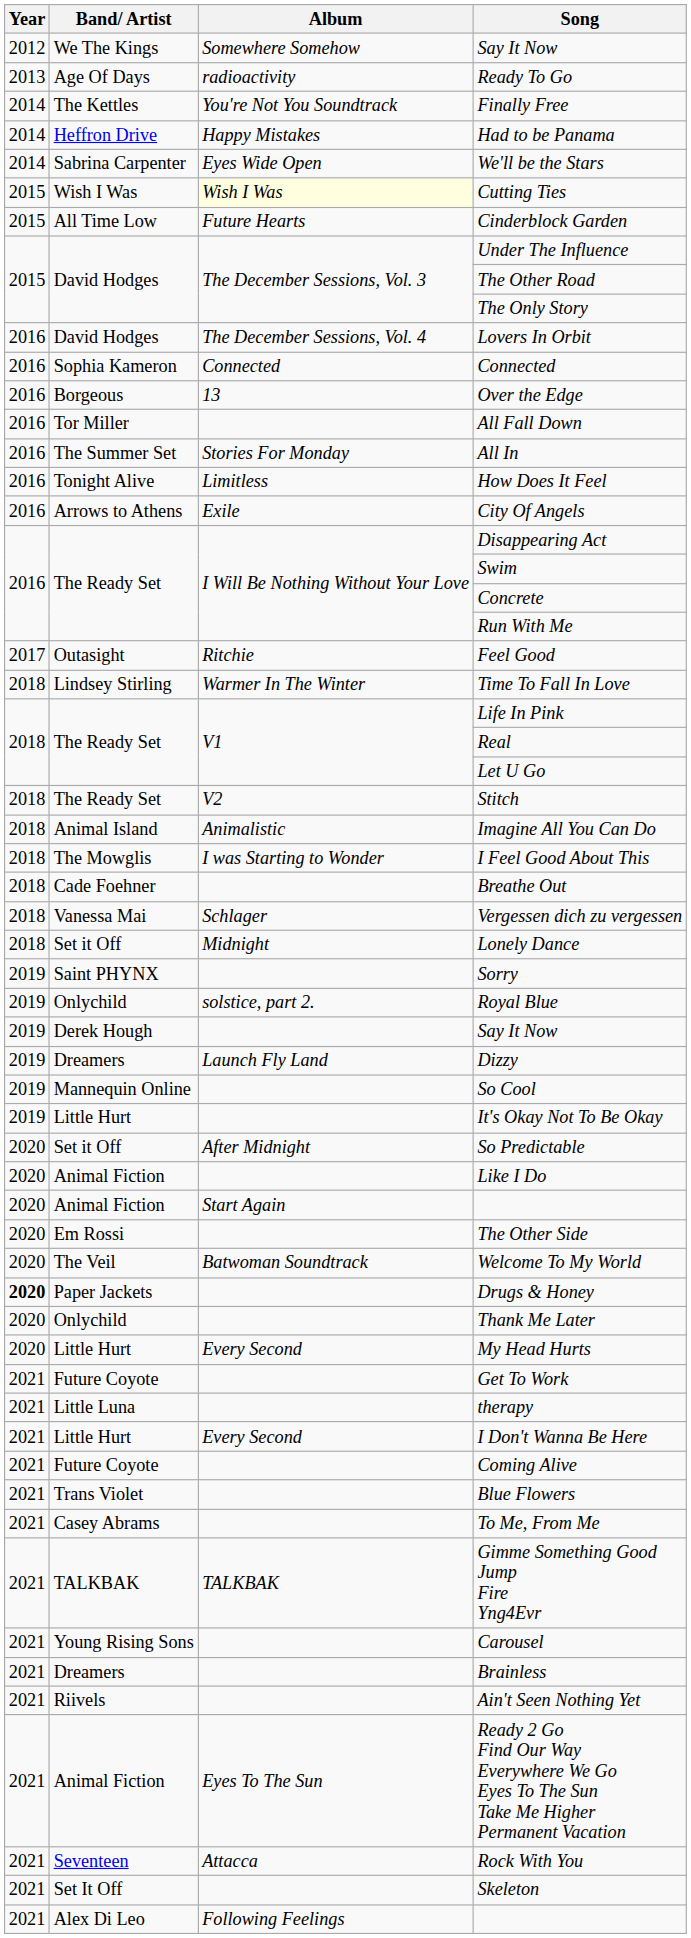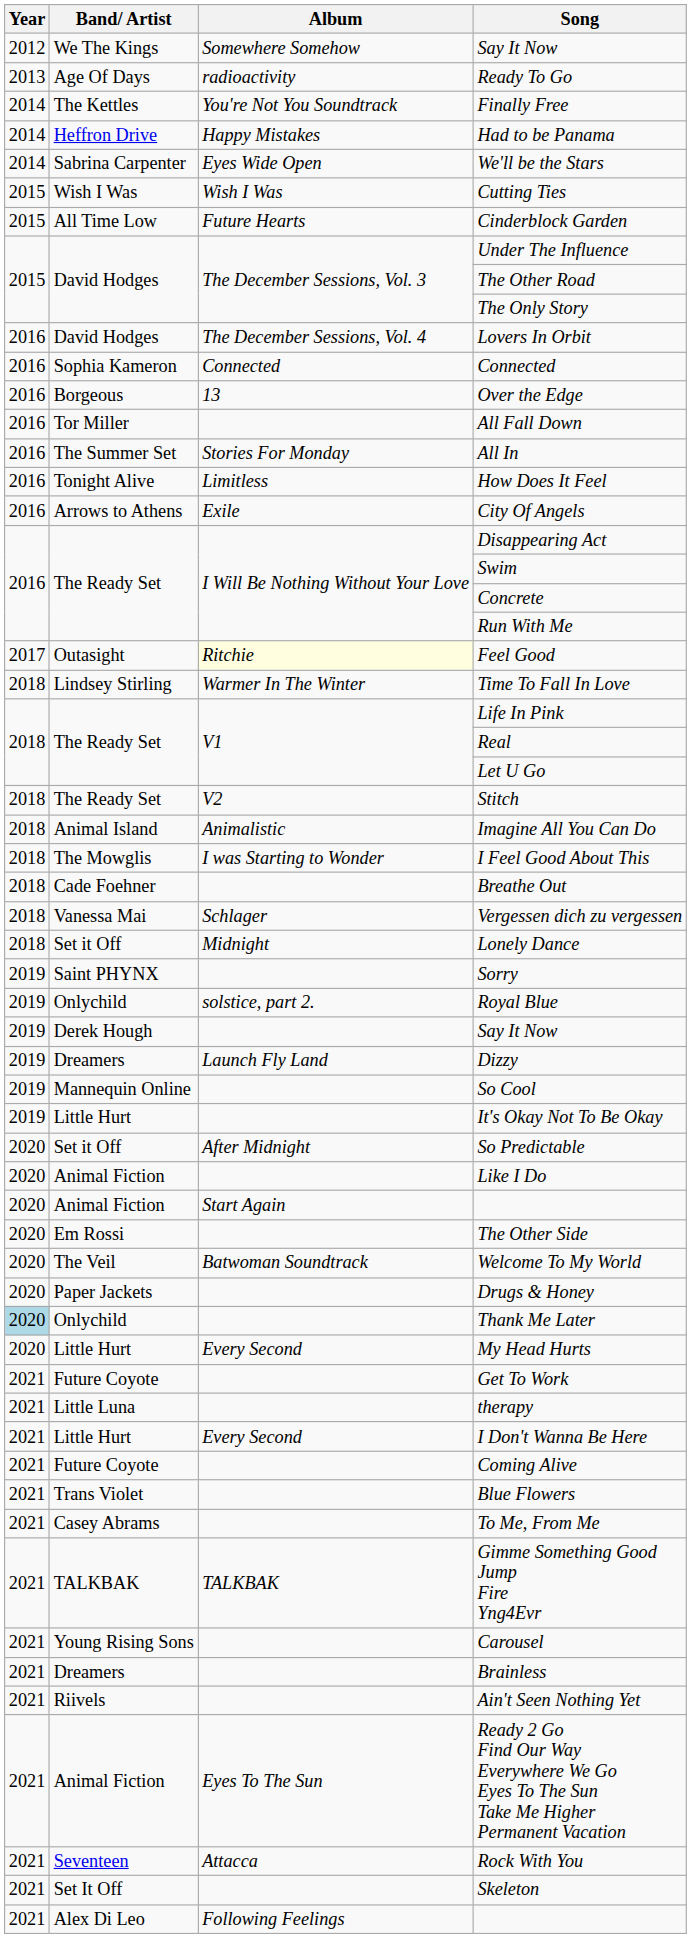(242, 192) lightyellow background -> (242, 192) no background
(228, 655) no background -> (228, 655) lightyellow background
(27, 1291) bold -> (27, 1291) normal
(27, 1320) no background -> (27, 1320) lightblue background
